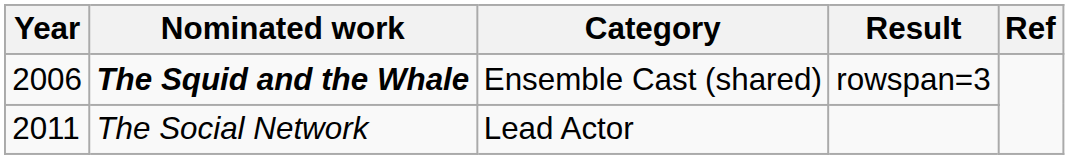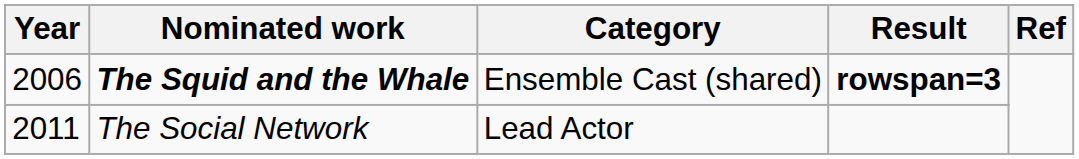(913, 79) normal -> (919, 79) bold
